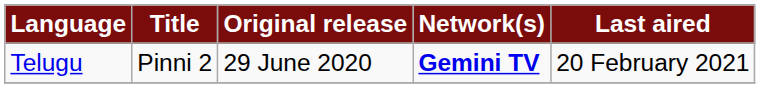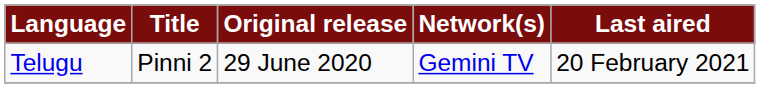(479, 62) bold -> (476, 62) normal
